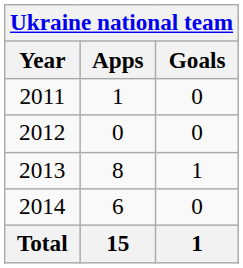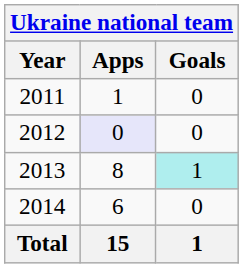(118, 133) no background -> (118, 133) lavender background
(197, 170) no background -> (197, 170) paleturquoise background
